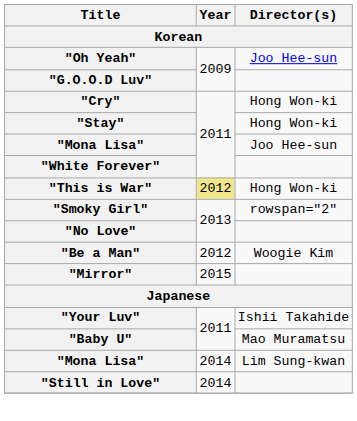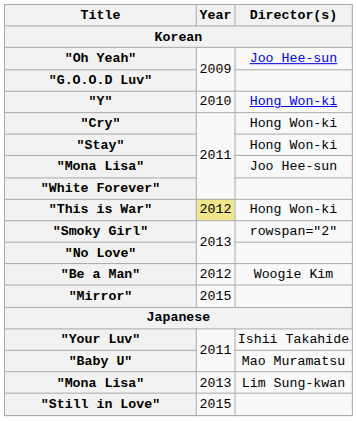+ row: (100, 102)
(216, 361) 2014 -> (216, 383) 2013
(216, 383) 2014 -> (216, 404) 2015
